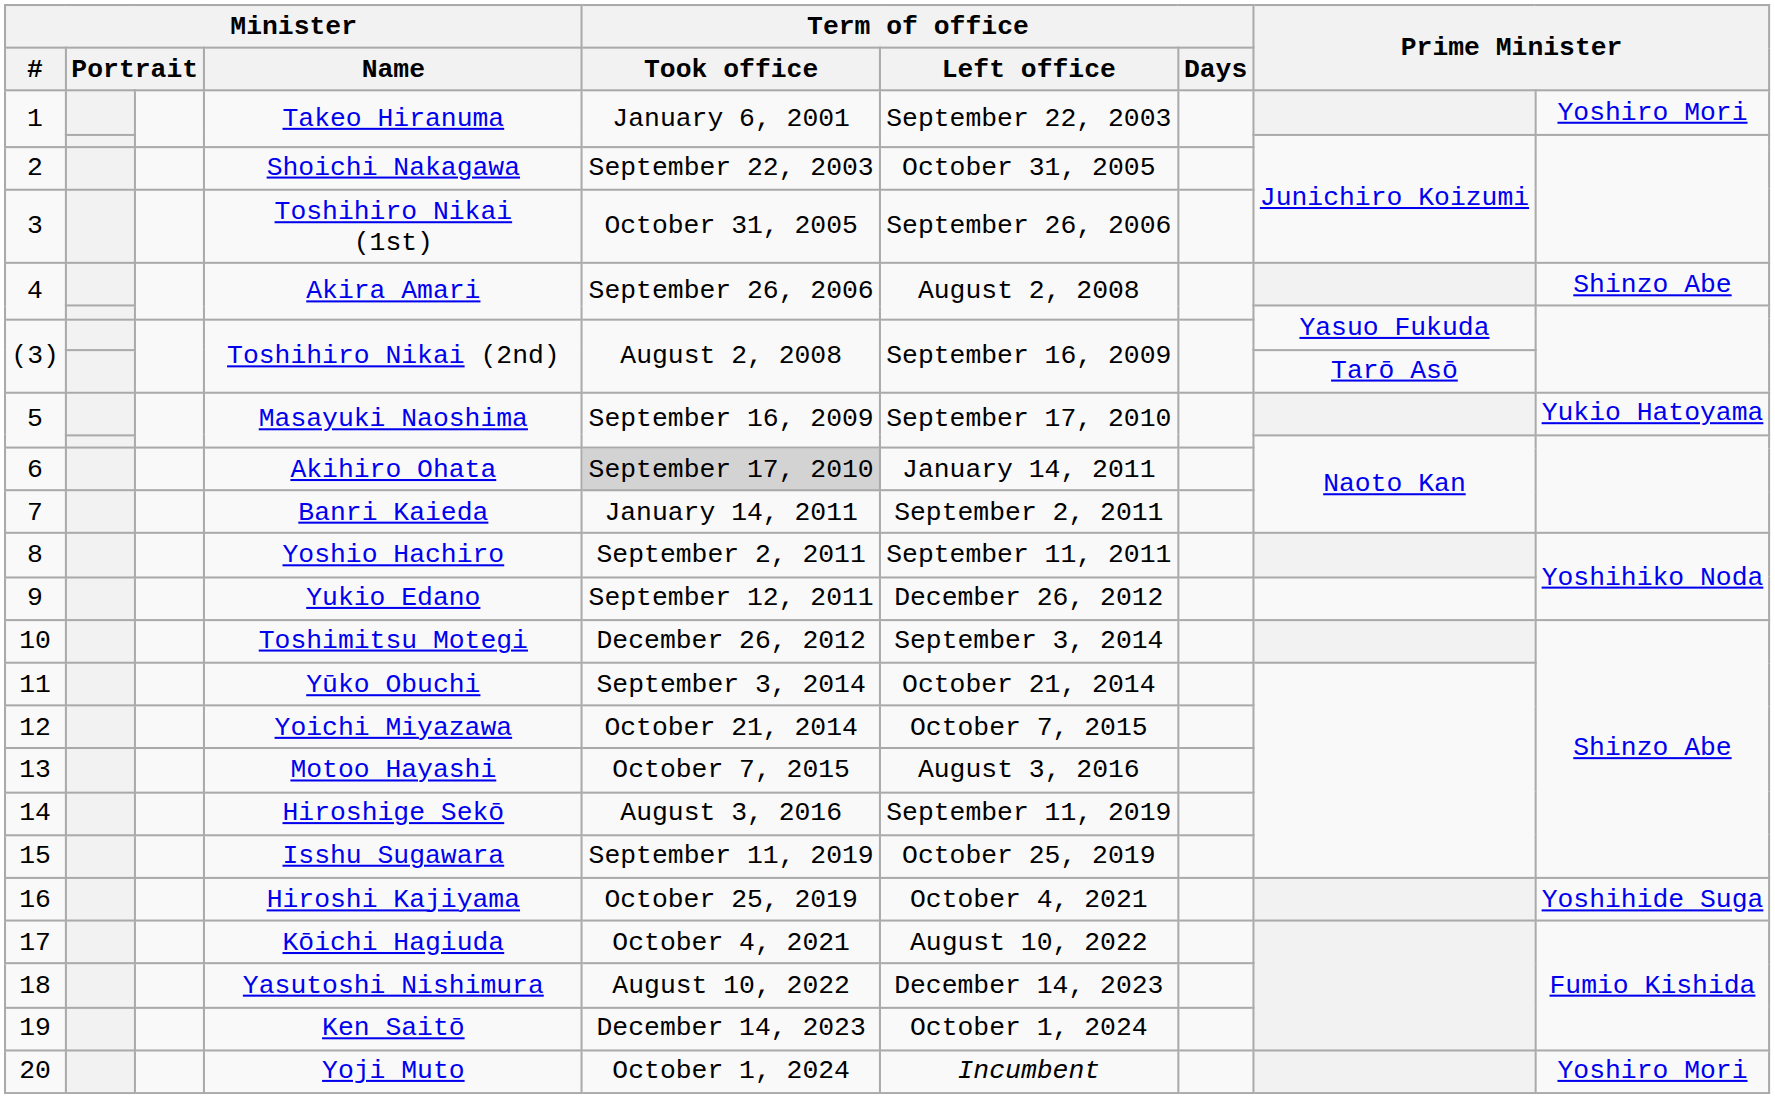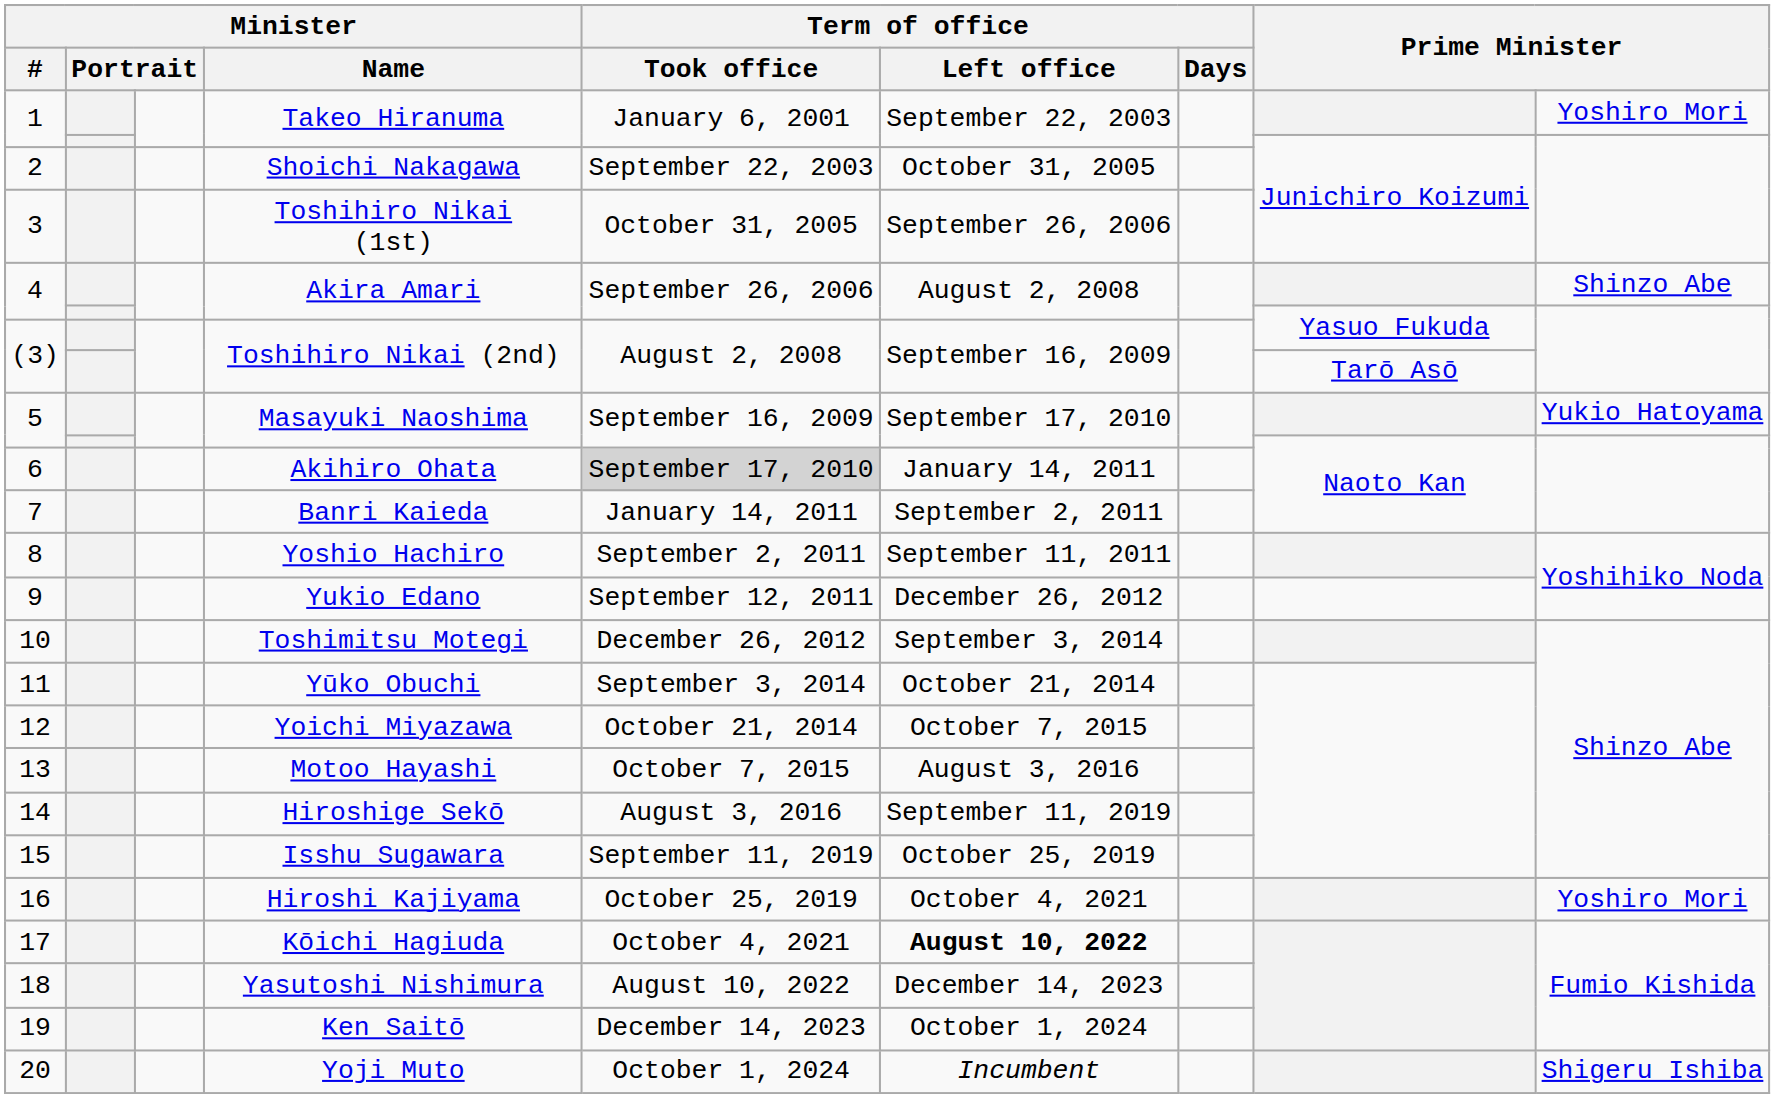(1652, 899) Yoshihide Suga -> (1652, 899) Yoshiro Mori
(1029, 942) normal -> (1029, 942) bold
(1652, 1071) Yoshiro Mori -> (1652, 1071) Shigeru Ishiba
